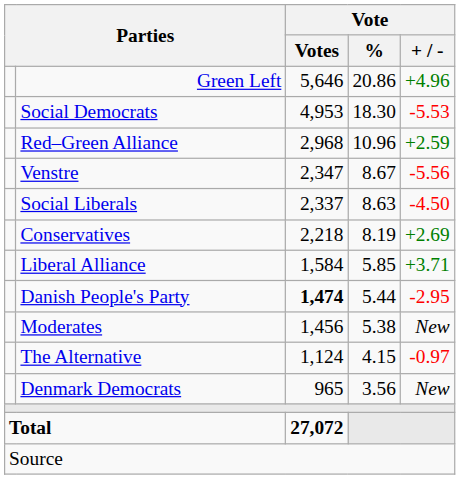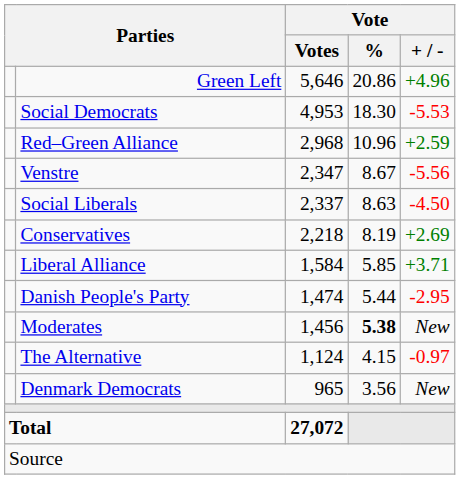(322, 296) bold -> (322, 296) normal
(379, 326) normal -> (379, 326) bold
